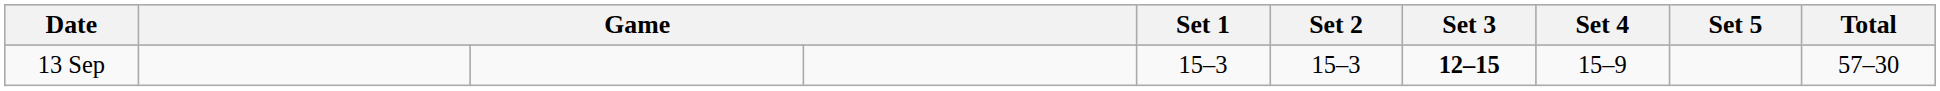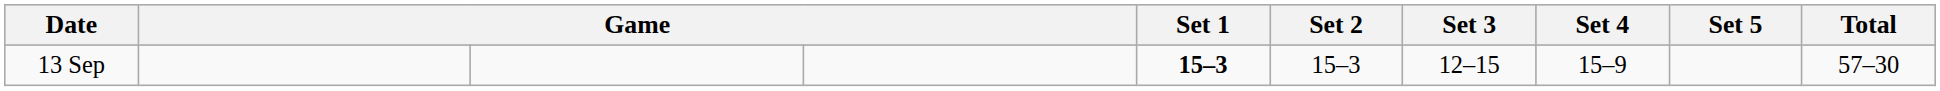(1203, 65) normal -> (1203, 65) bold
(1469, 65) bold -> (1469, 65) normal
